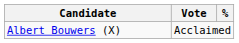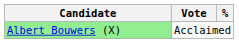(64, 30) no background -> (64, 30) lightgreen background
